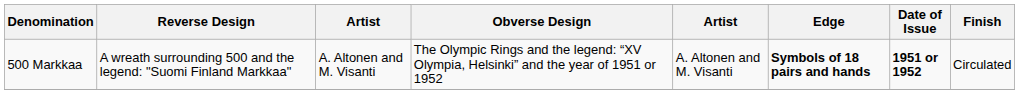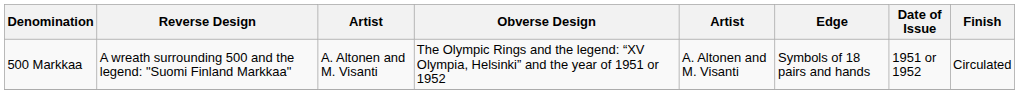(821, 64) bold -> (824, 64) normal
(915, 64) bold -> (914, 64) normal
